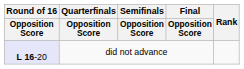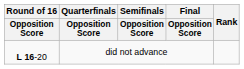(32, 58) lavender background -> (32, 58) no background
